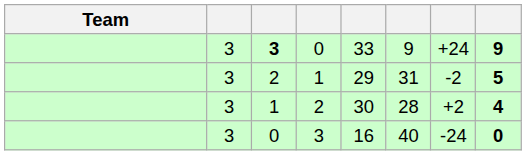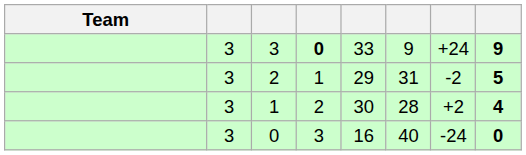(274, 48) bold -> (274, 48) normal
(319, 48) normal -> (319, 48) bold
